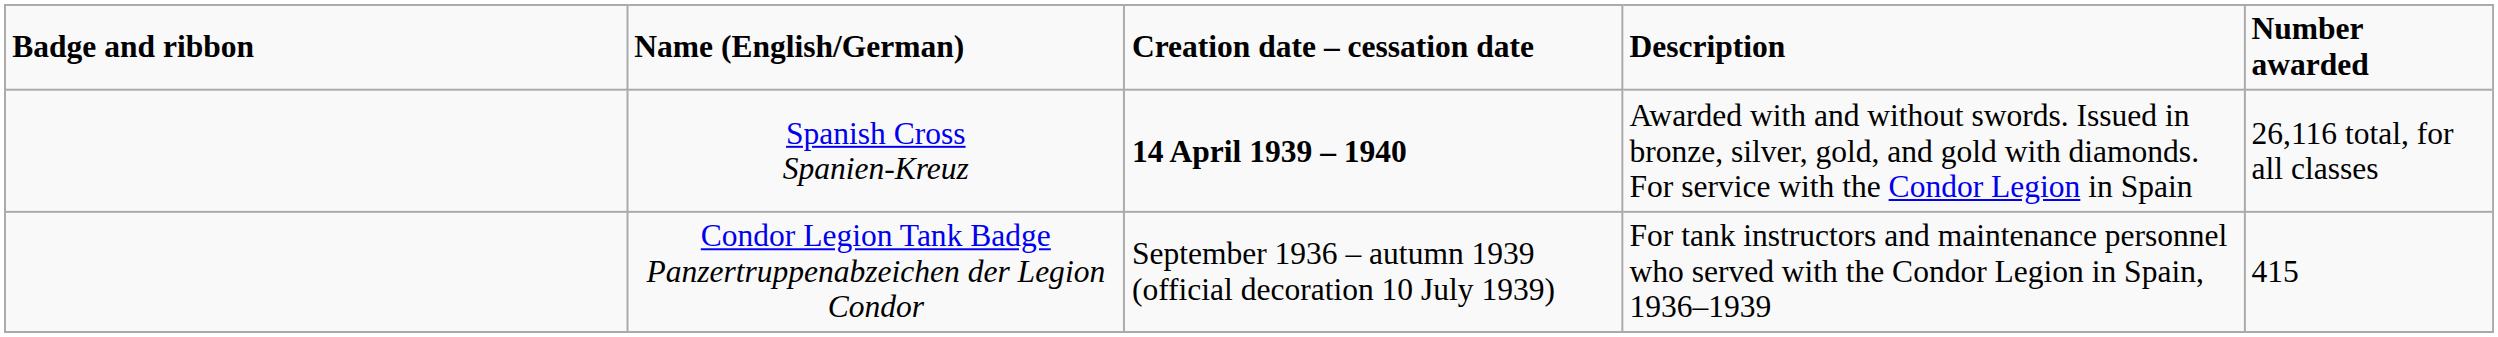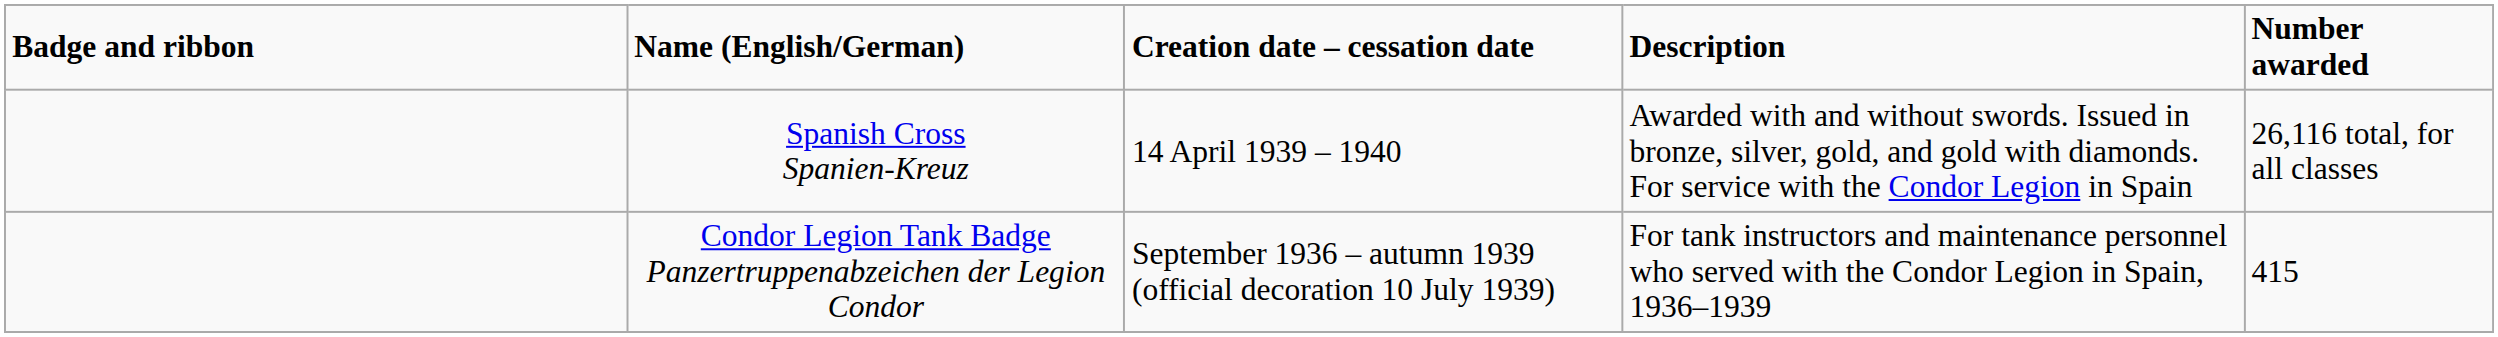(1269, 150) bold -> (1267, 150) normal
